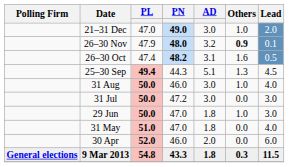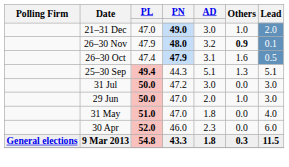(178, 58) 48.2 -> (178, 58) 47.9
(271, 72) 4.5 -> (271, 72) 5.1
- row: (106, 86)
(210, 114) 1.8 -> (210, 100) 2.0
(210, 141) 2.0 -> (210, 127) 2.3
